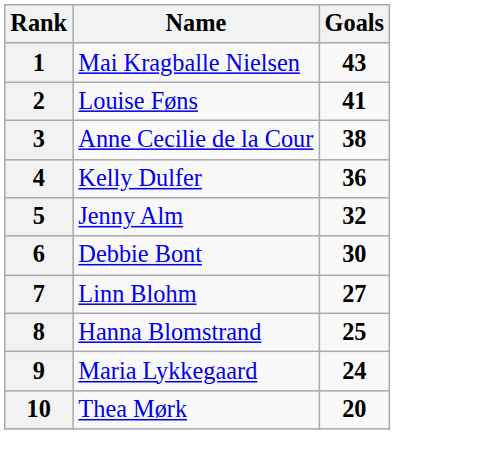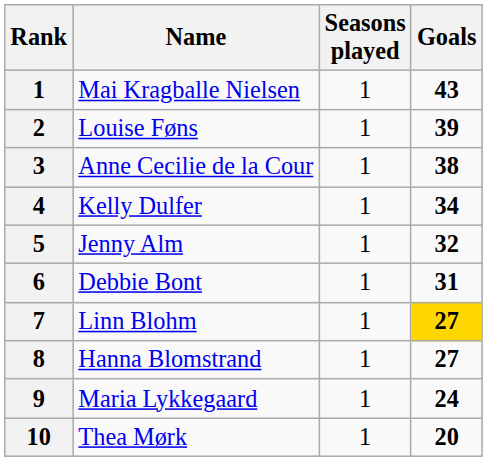+ column: (365, 37)
(354, 100) 41 -> (447, 128) 39
(354, 178) 36 -> (447, 205) 34
(354, 255) 30 -> (447, 282) 31
(354, 293) no background -> (447, 321) gold background
(354, 332) 25 -> (447, 359) 27
